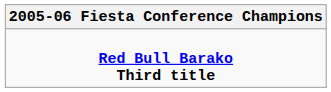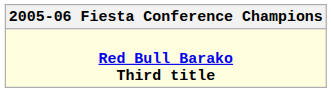(166, 67) no background -> (166, 67) lightyellow background
